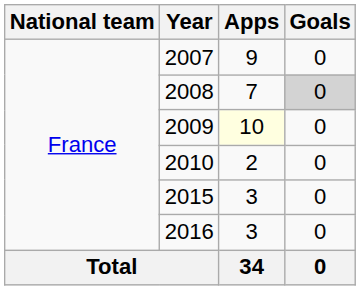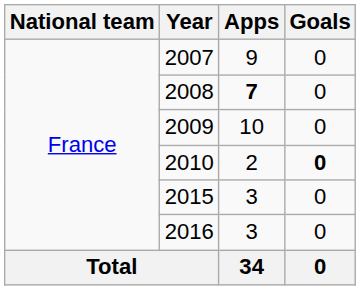(252, 92) normal -> (252, 92) bold
(320, 92) lightgrey background -> (320, 92) no background
(252, 127) lightyellow background -> (252, 127) no background
(320, 162) normal -> (320, 162) bold
